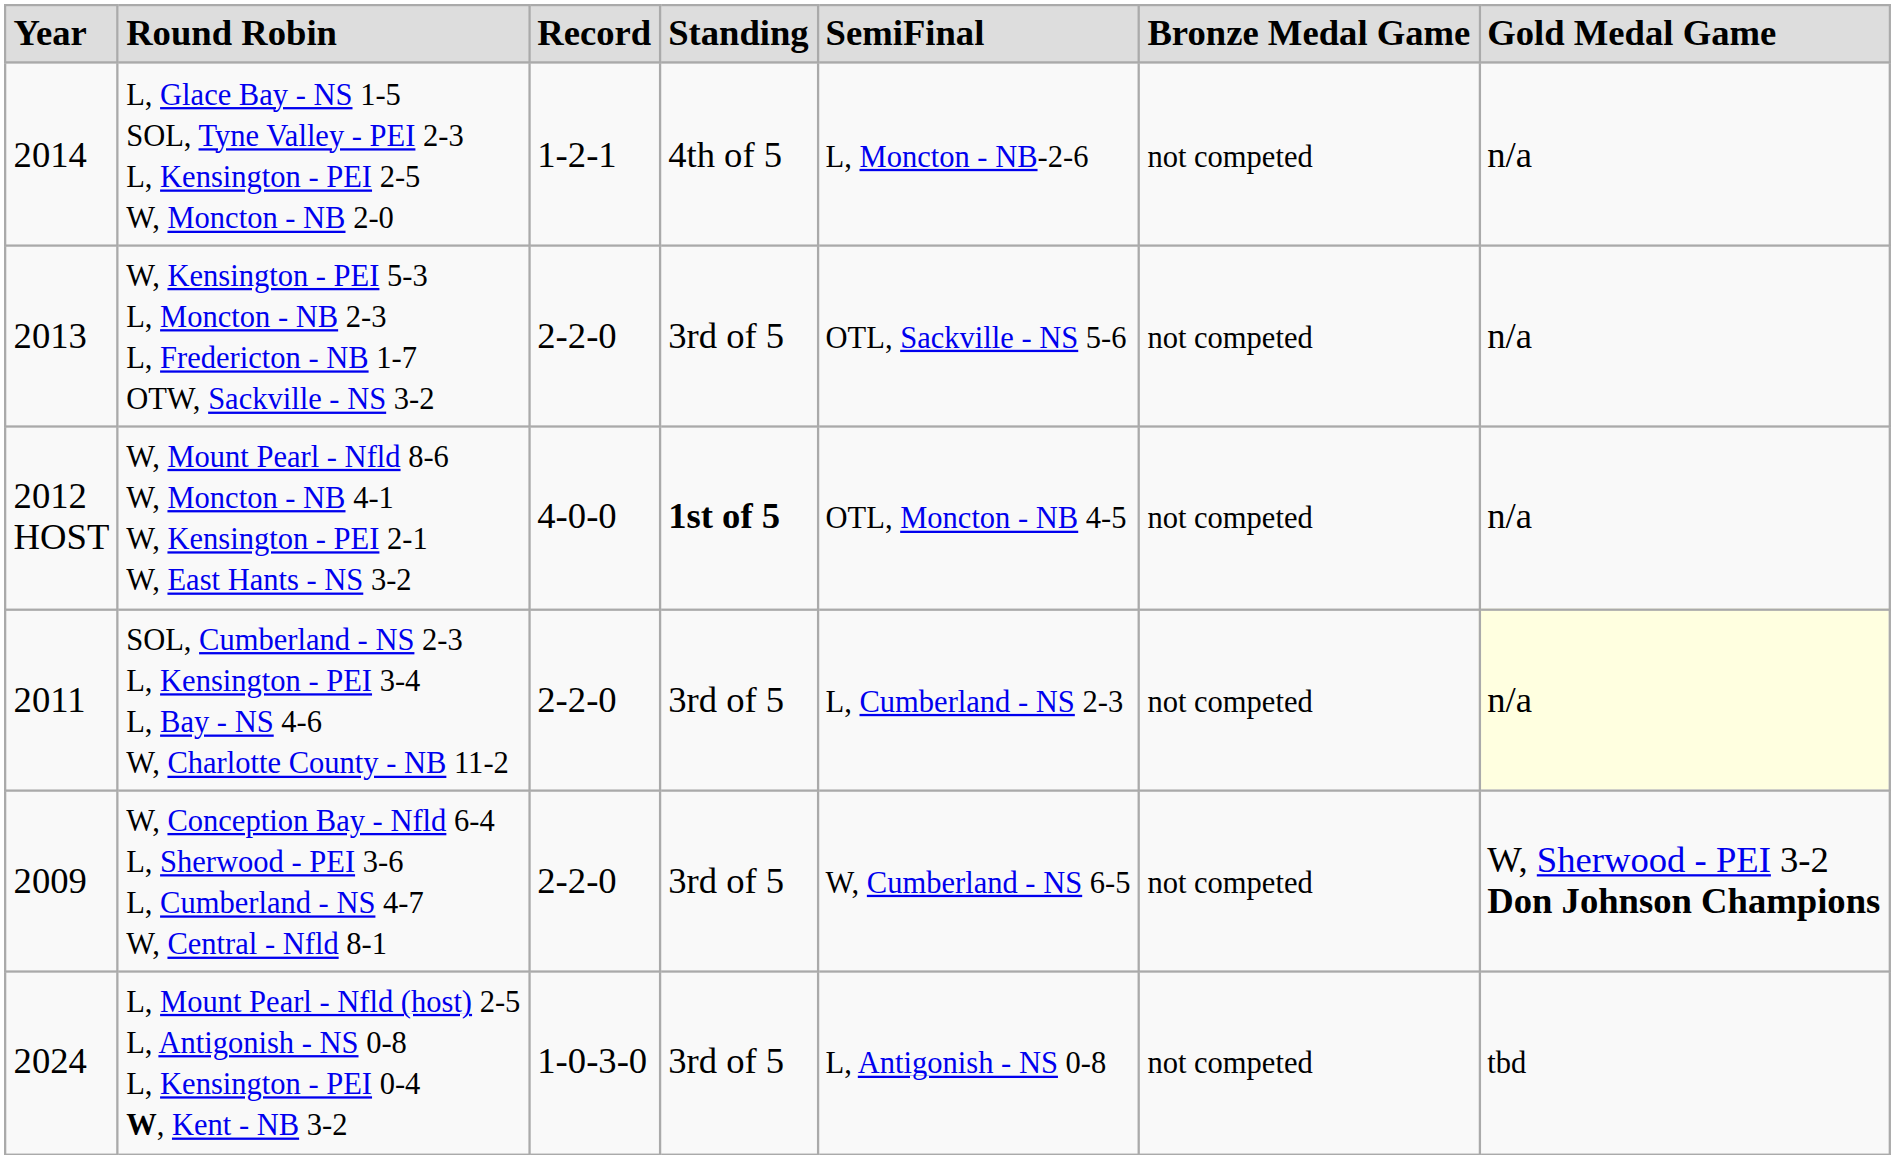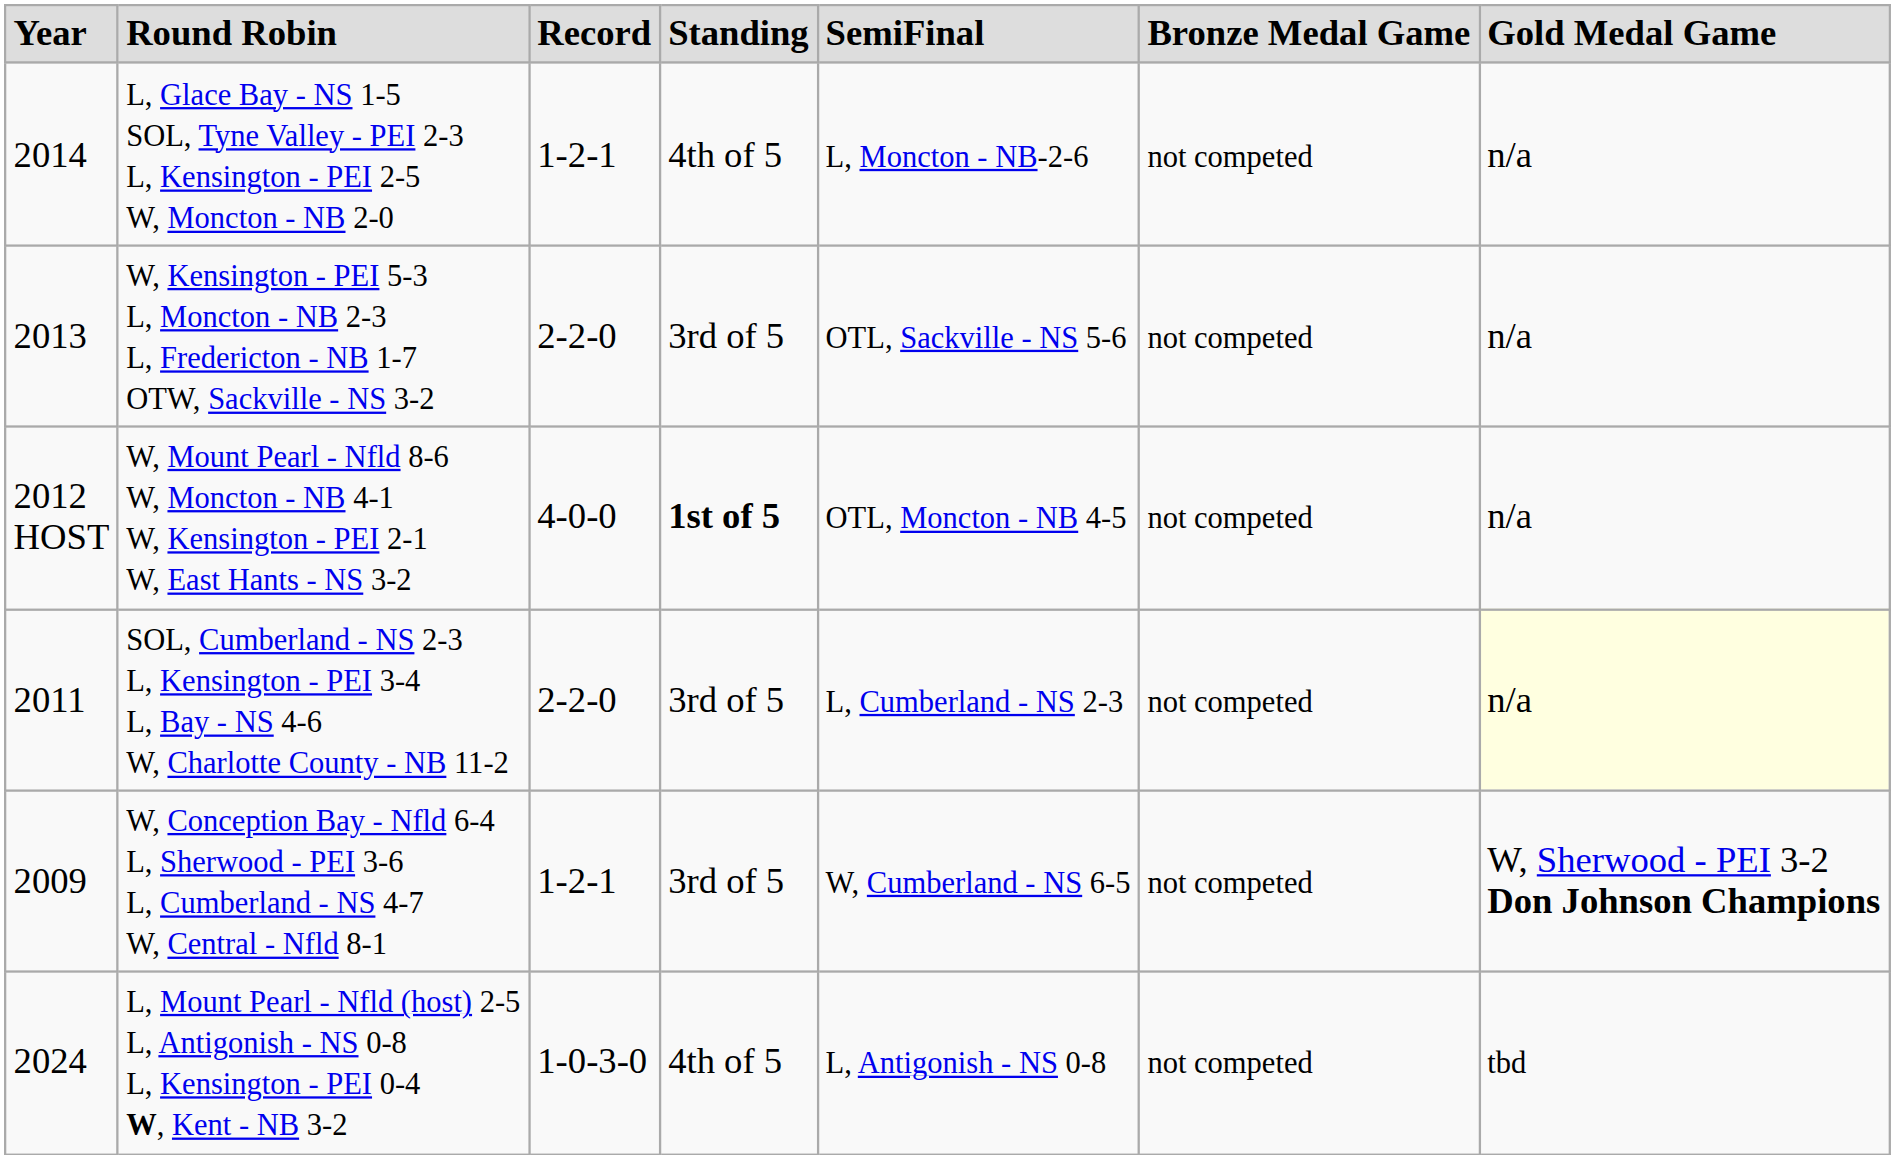(577, 880) 2-2-0 -> (577, 880) 1-2-1
(726, 1062) 3rd of 5 -> (725, 1062) 4th of 5
